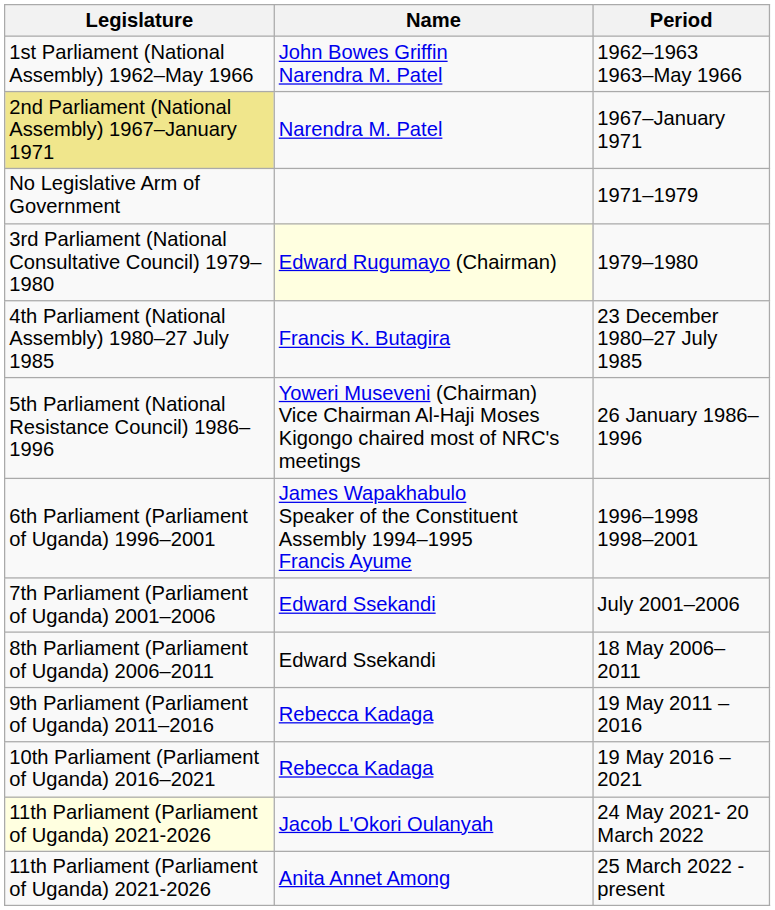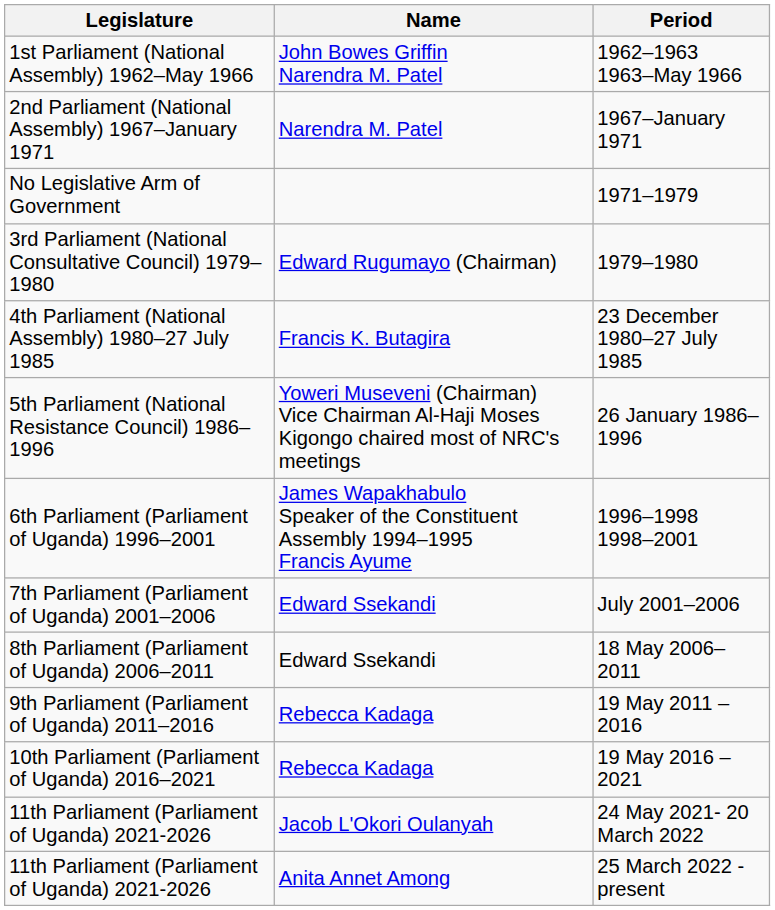(123, 129) khaki background -> (123, 129) no background
(418, 261) lightyellow background -> (418, 261) no background
(133, 823) lightyellow background -> (133, 823) no background
